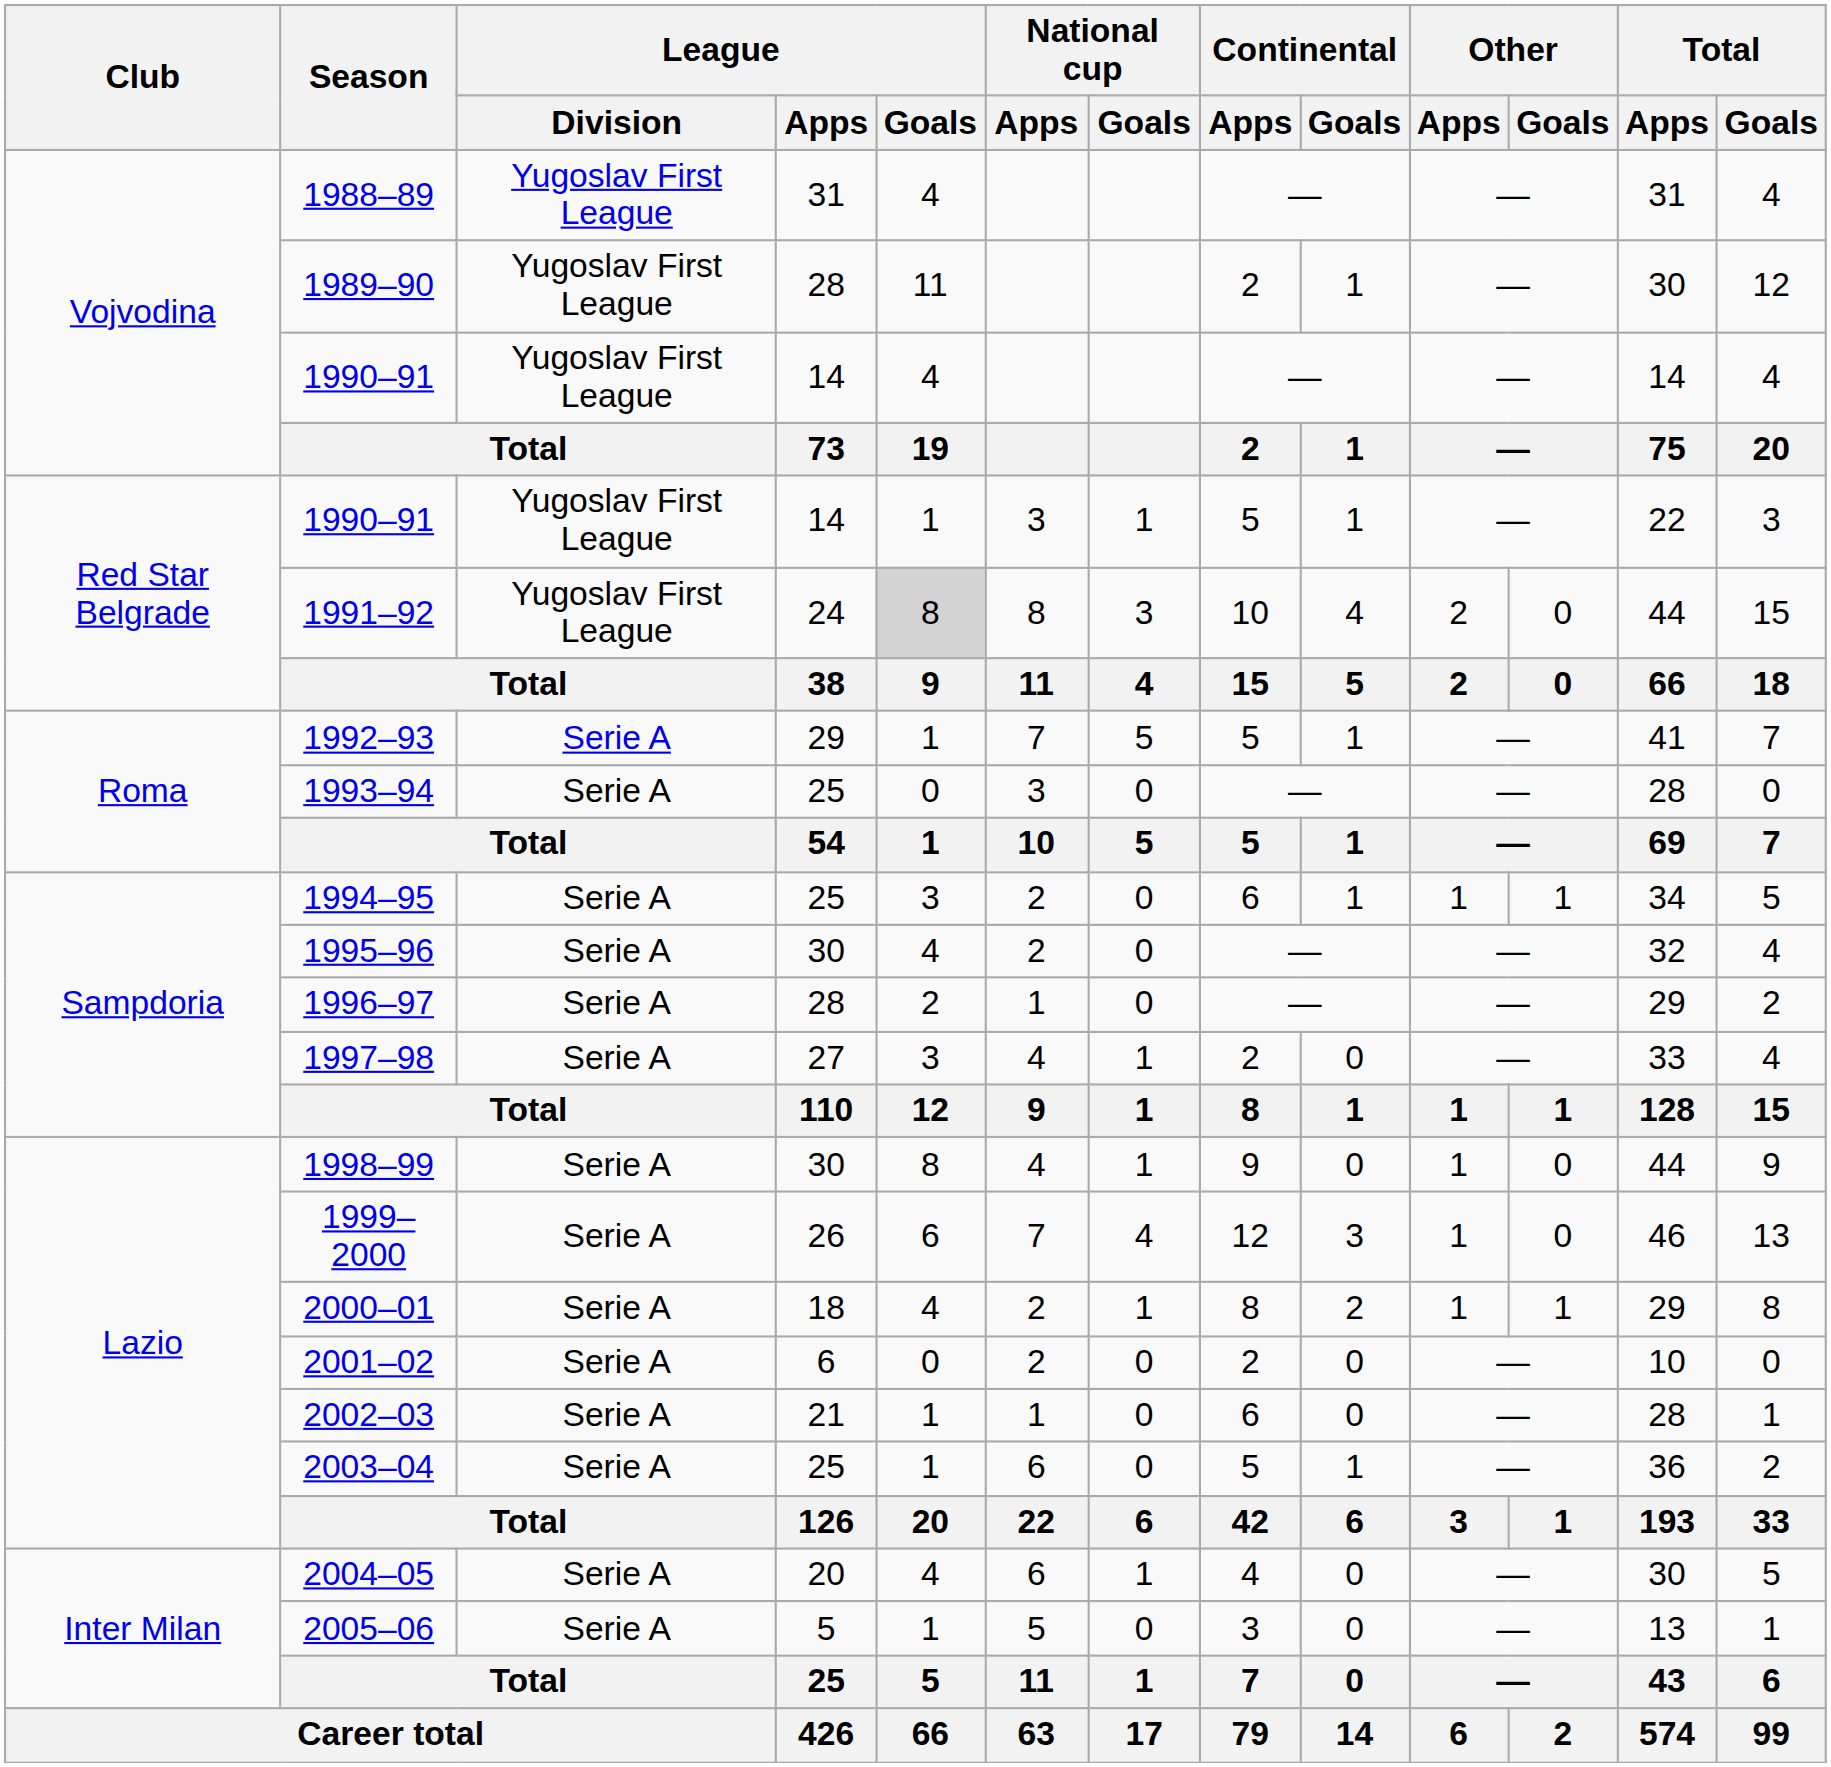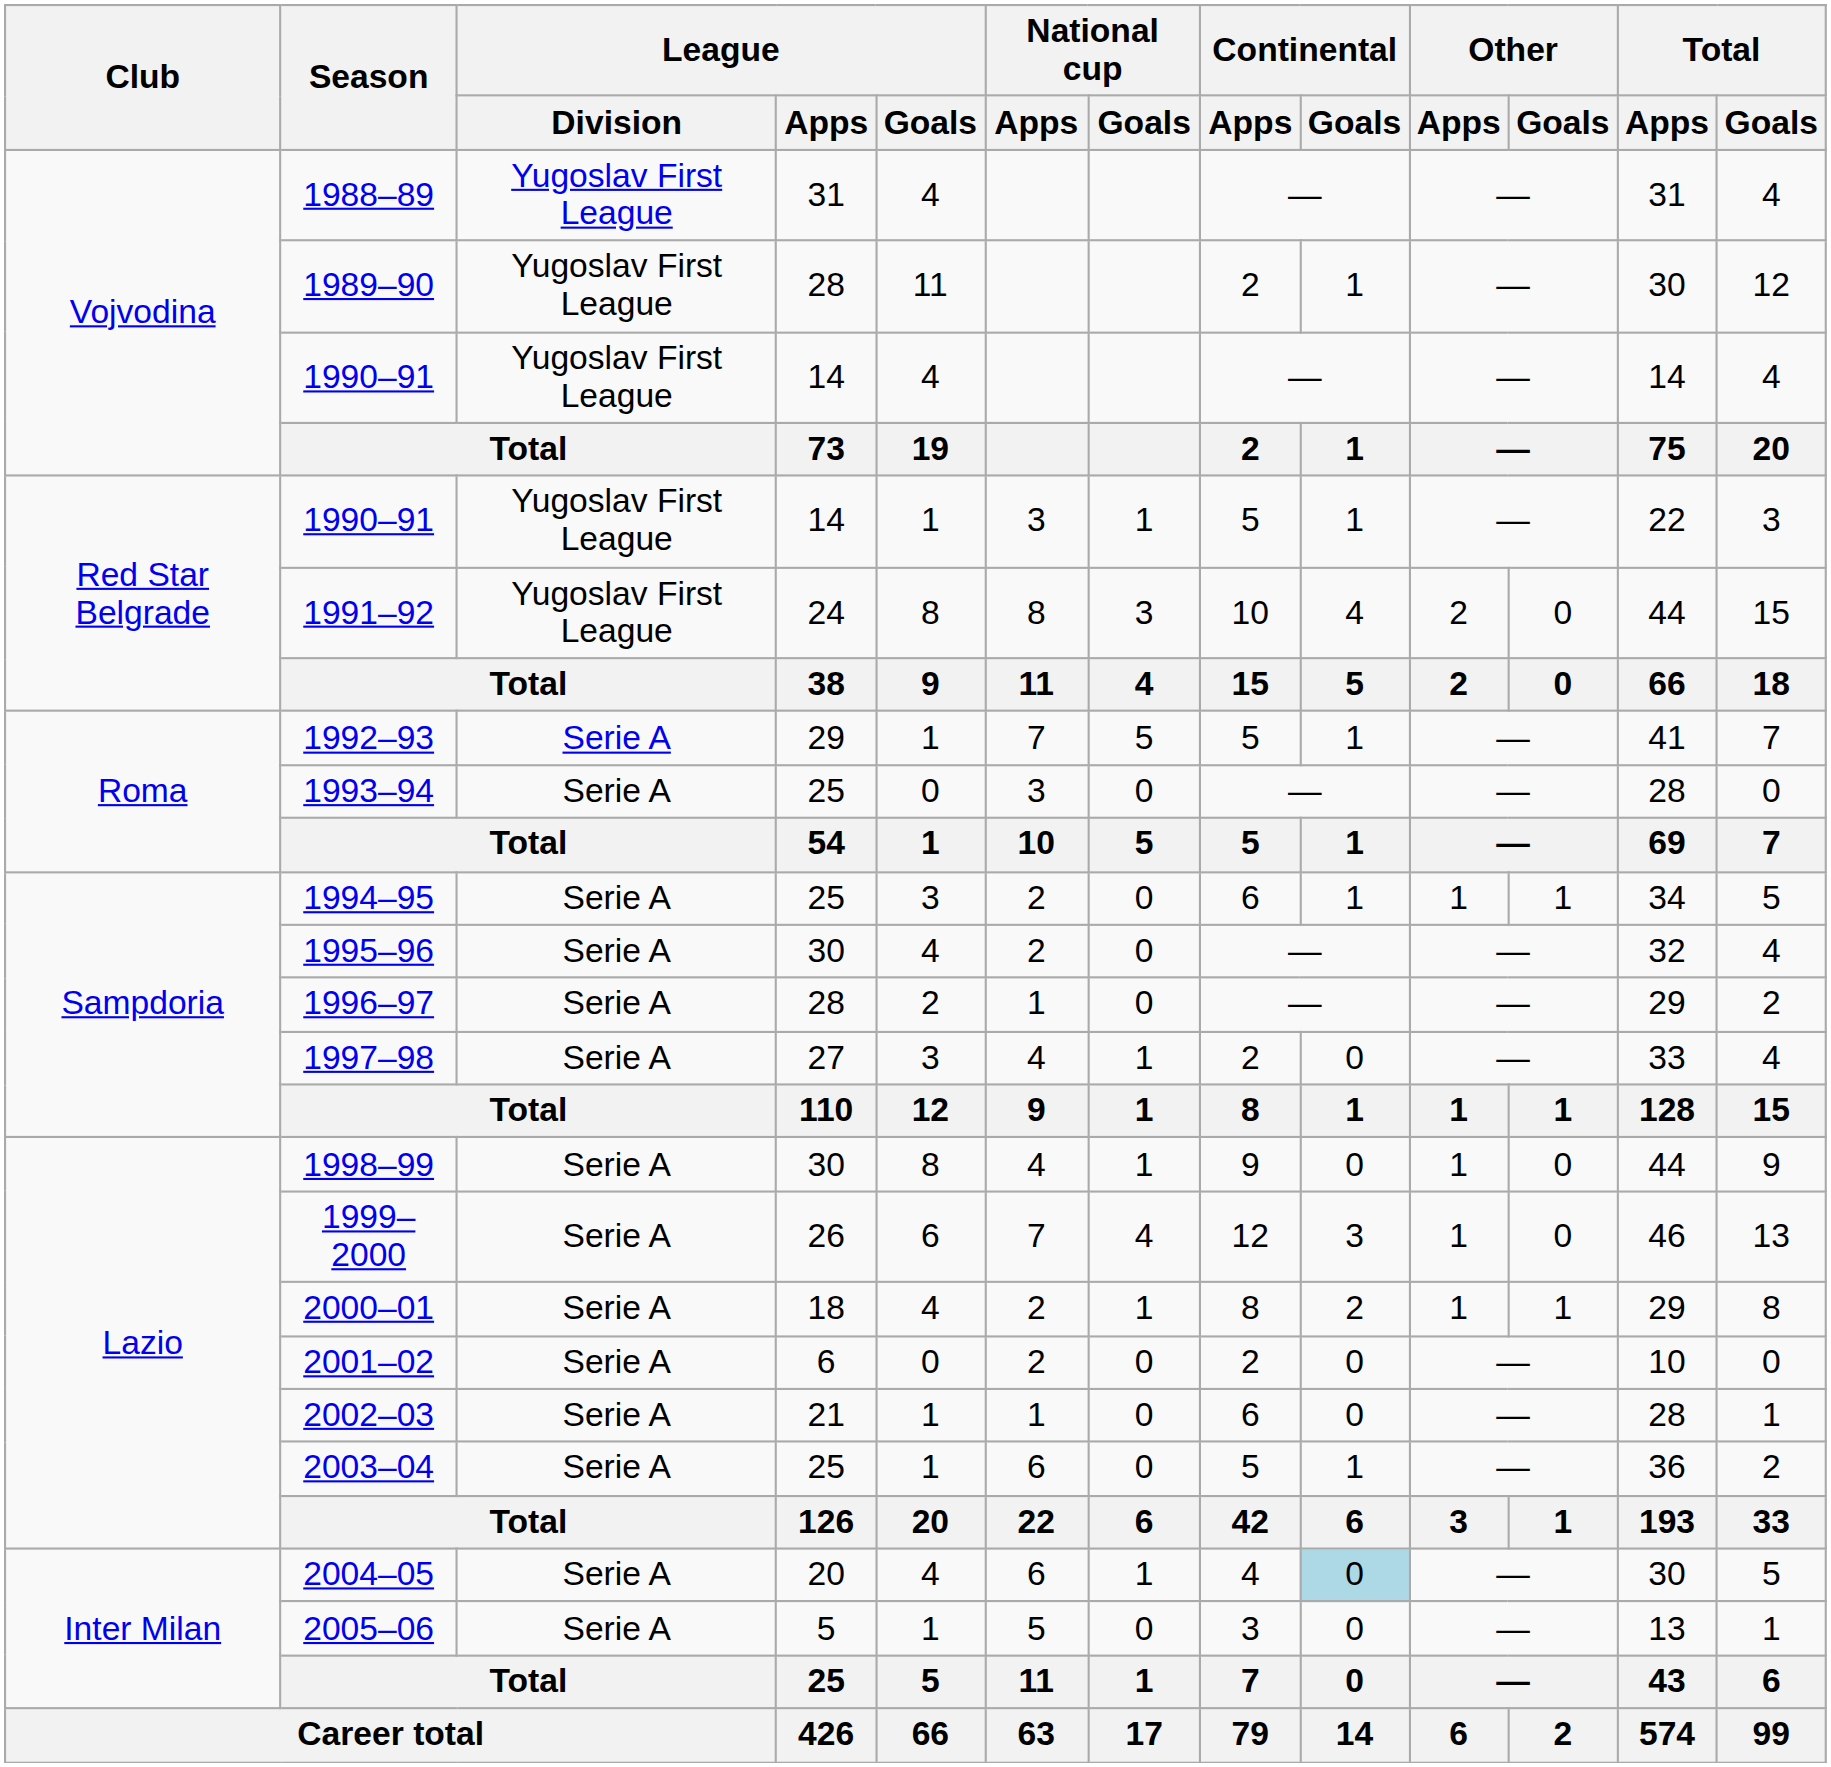(930, 612) lightgrey background -> (930, 612) no background
(1354, 1574) no background -> (1354, 1574) lightblue background
